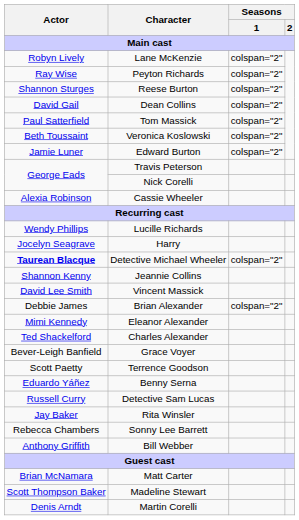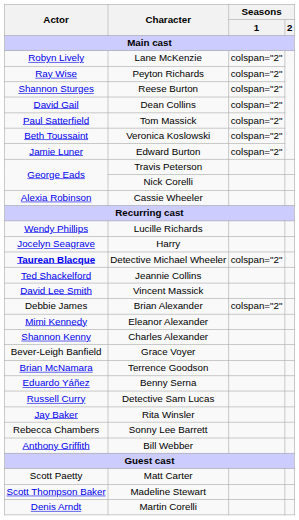(56, 275) Shannon Kenny -> (56, 275) Ted Shackelford
(56, 337) Ted Shackelford -> (56, 337) Shannon Kenny
(56, 368) Scott Paetty -> (56, 368) Brian McNamara
(56, 476) Brian McNamara -> (56, 476) Scott Paetty
